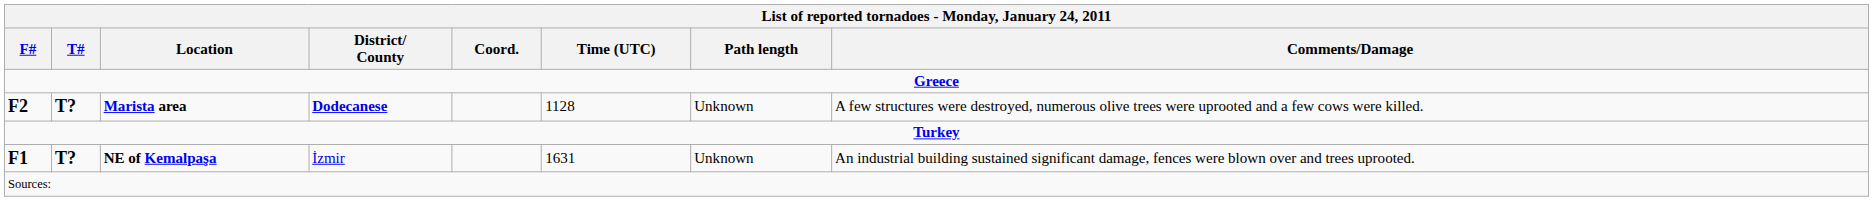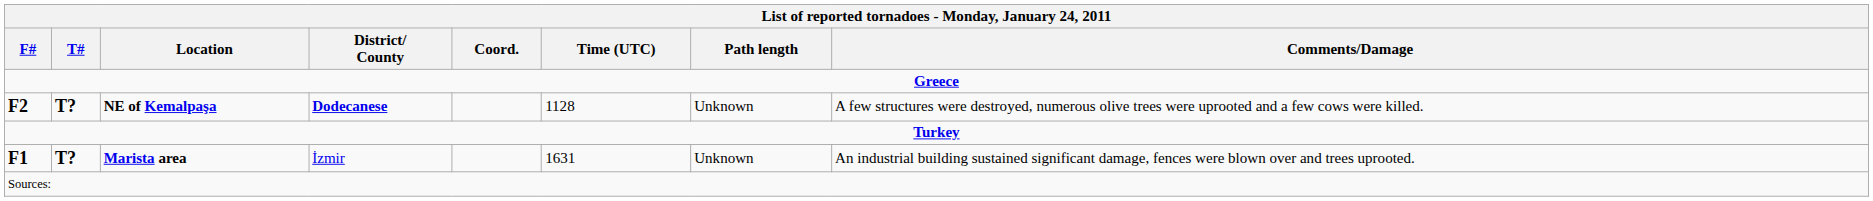(145, 106) Marista area -> (160, 106) NE of Kemalpaşa
(160, 158) NE of Kemalpaşa -> (145, 158) Marista area
